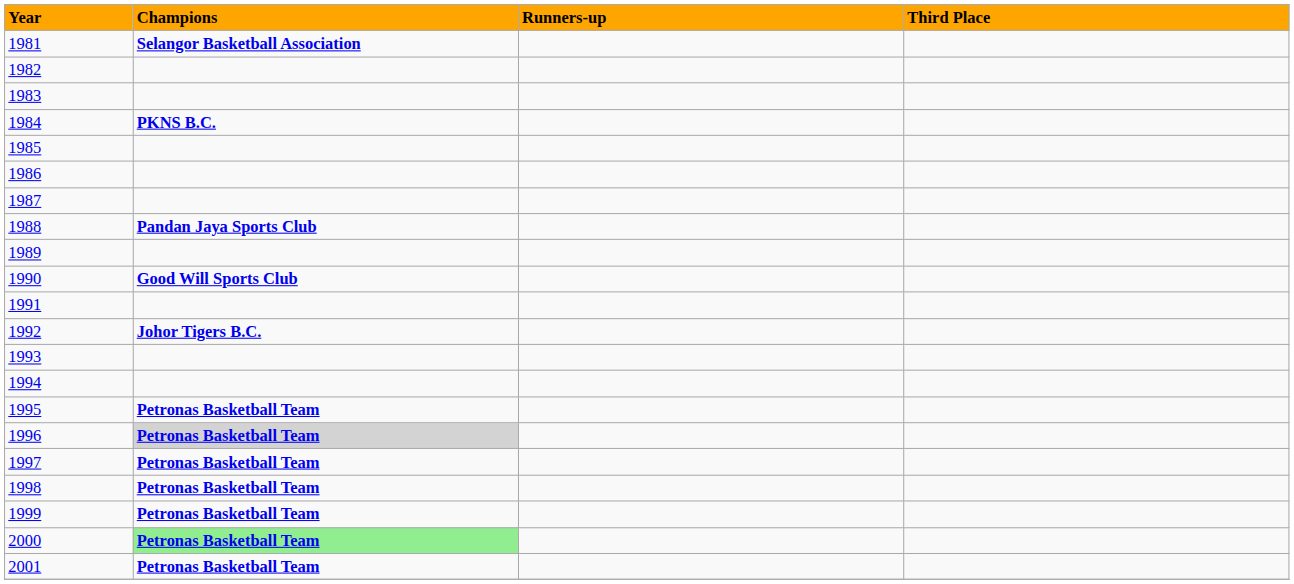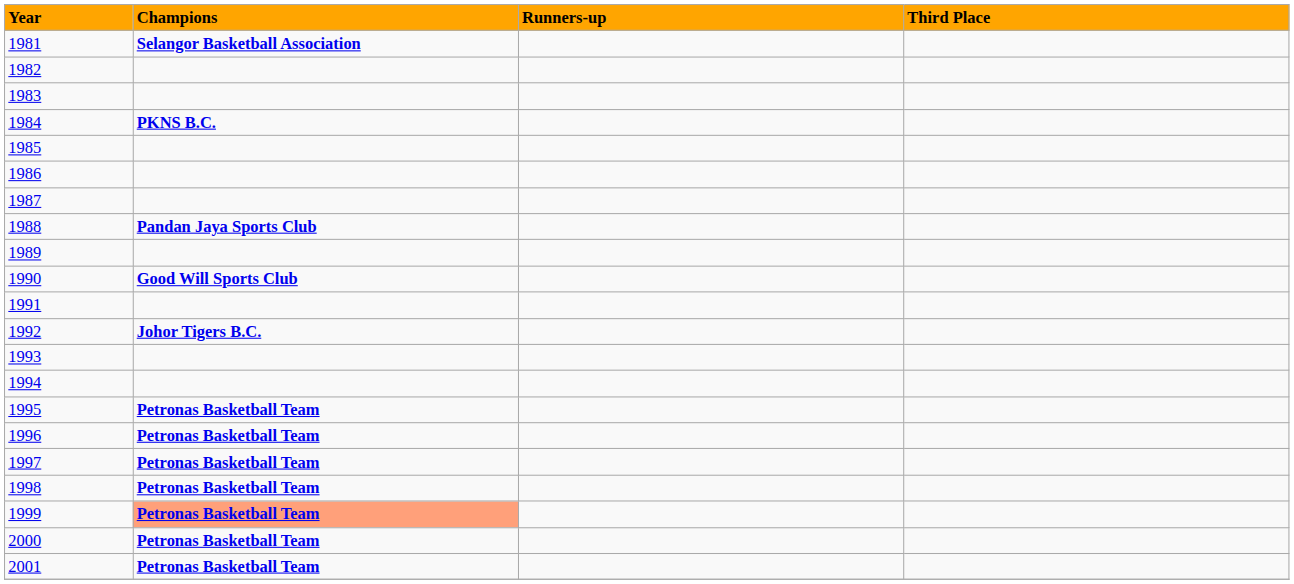(228, 435) lightgrey background -> (228, 435) no background
(228, 514) no background -> (228, 514) lightsalmon background
(228, 540) lightgreen background -> (228, 540) no background
